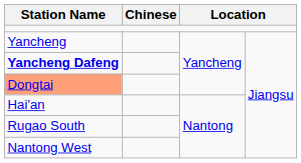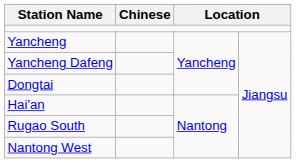(63, 63) bold -> (60, 63) normal
(30, 84) lightsalmon background -> (30, 84) no background
